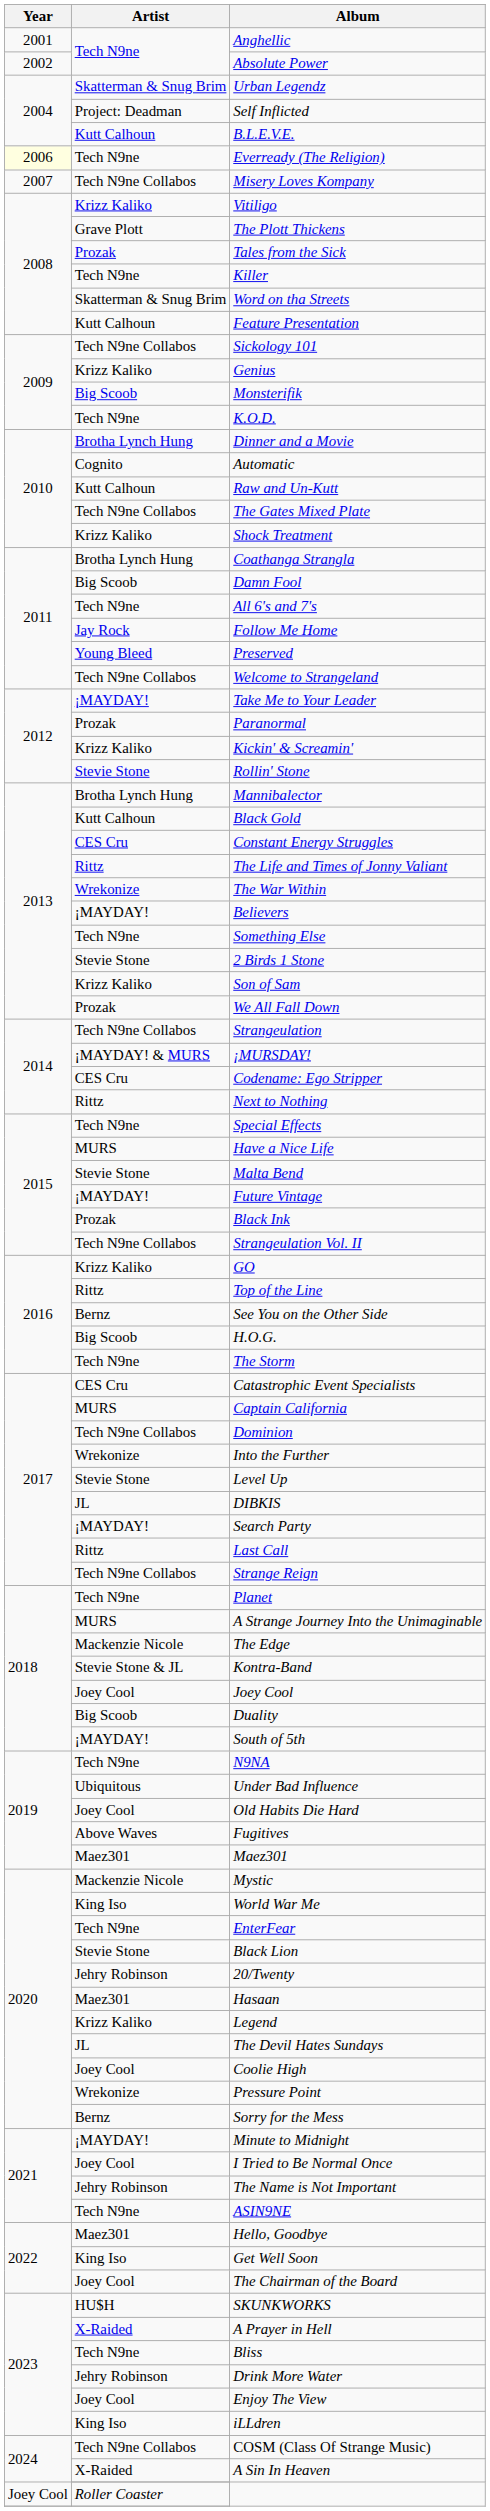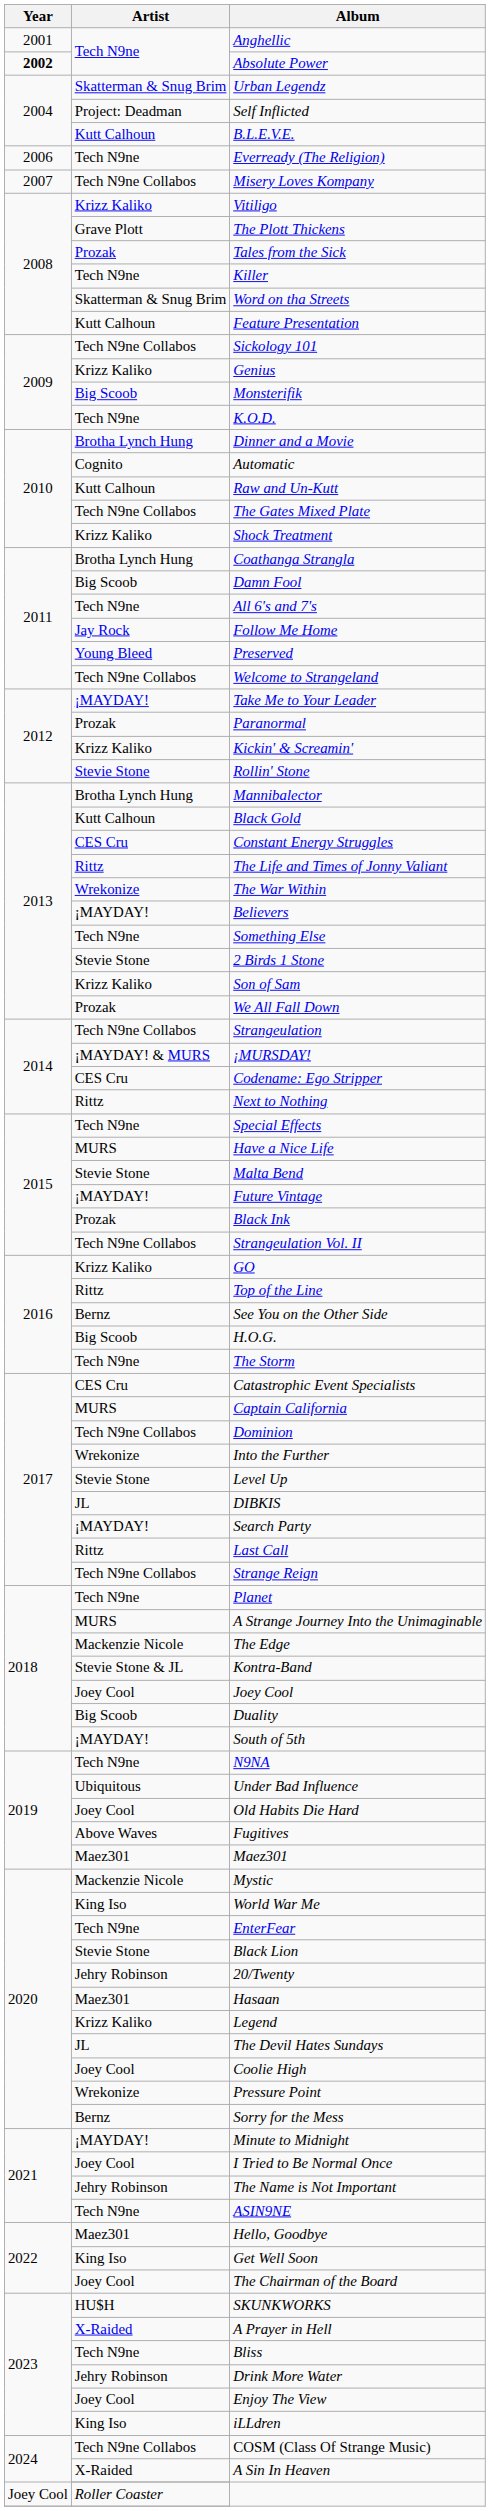(38, 63) normal -> (38, 63) bold
(38, 157) lightyellow background -> (38, 157) no background
